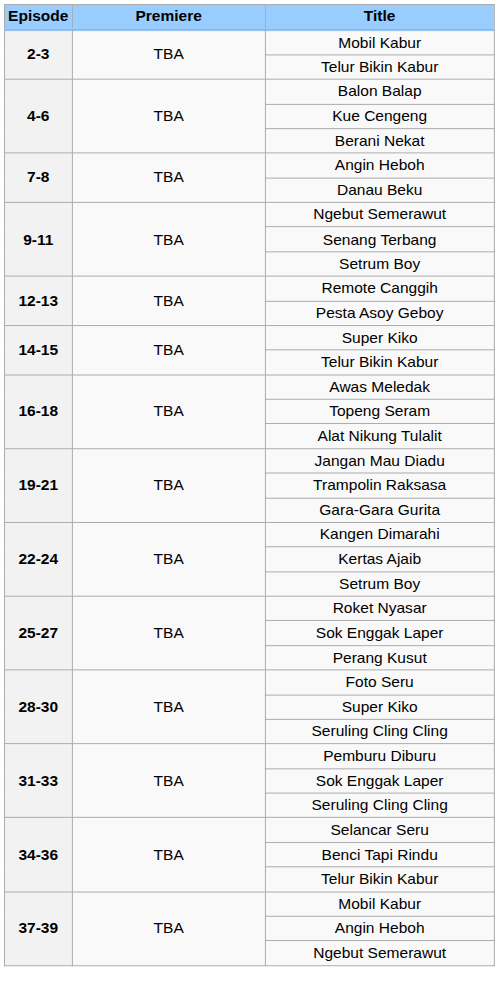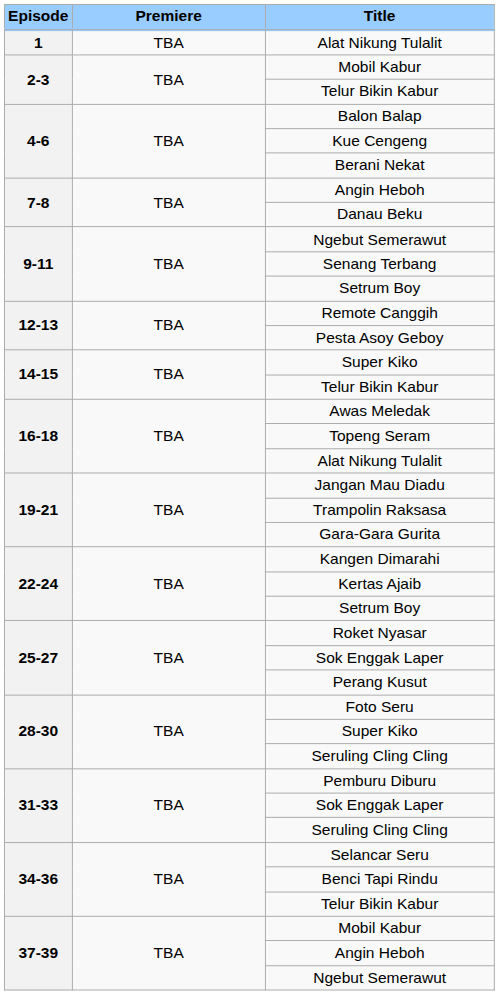+ row: (38, 42)
